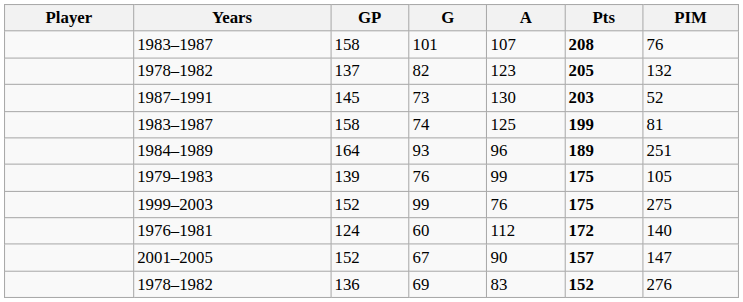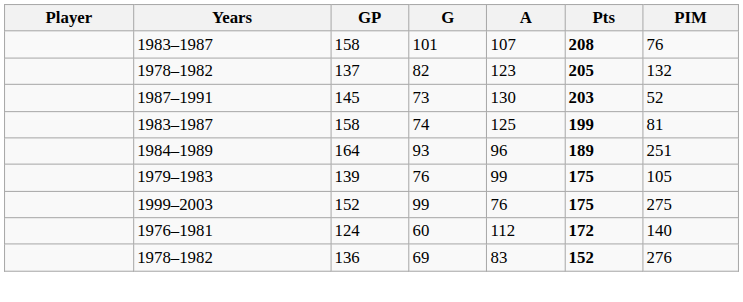- row: (421, 257)
